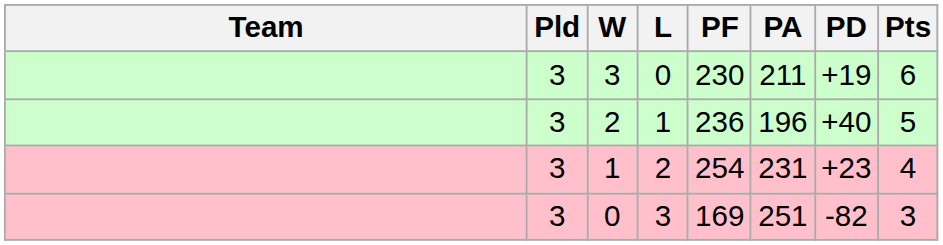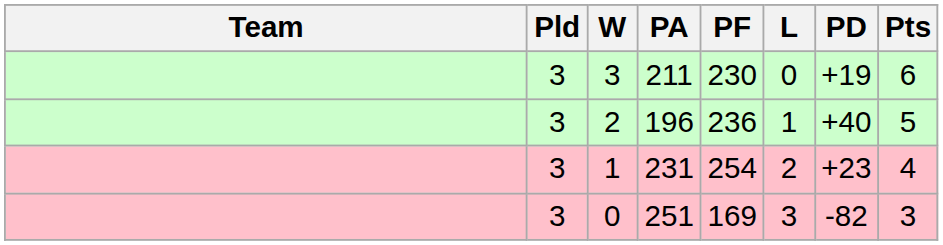columns swapped: (663, 27) <-> (783, 27)
